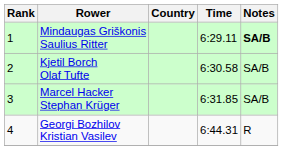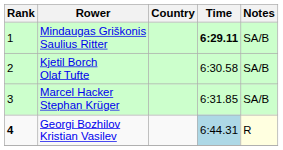(219, 37) normal -> (219, 37) bold
(257, 37) bold -> (256, 37) normal
(10, 130) normal -> (10, 130) bold
(219, 130) no background -> (219, 130) lightblue background
(247, 130) no background -> (247, 130) lightyellow background
